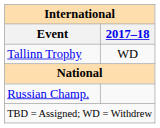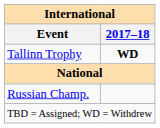(128, 53) normal -> (128, 53) bold
